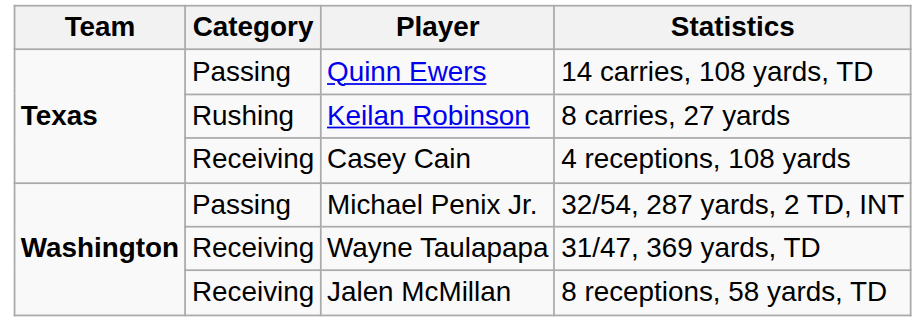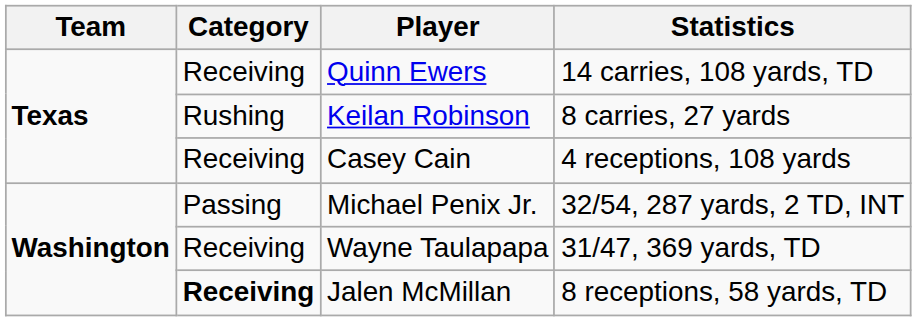(241, 71) Passing -> (244, 71) Receiving
(253, 292) normal -> (248, 292) bold
